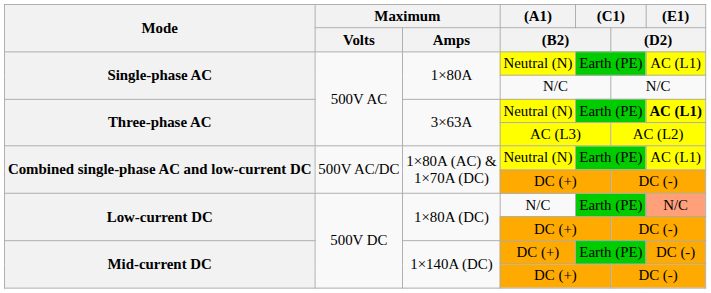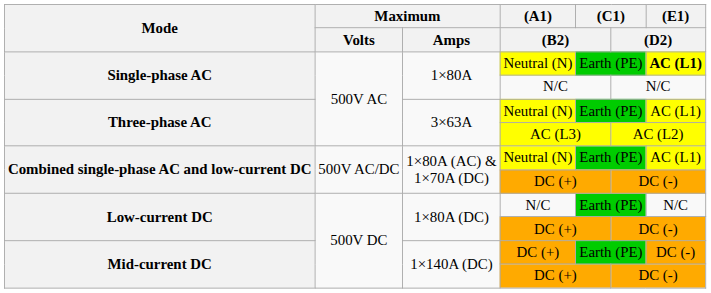(676, 63) normal -> (676, 63) bold
(676, 110) bold -> (676, 110) normal
(676, 205) lightsalmon background -> (676, 205) no background
